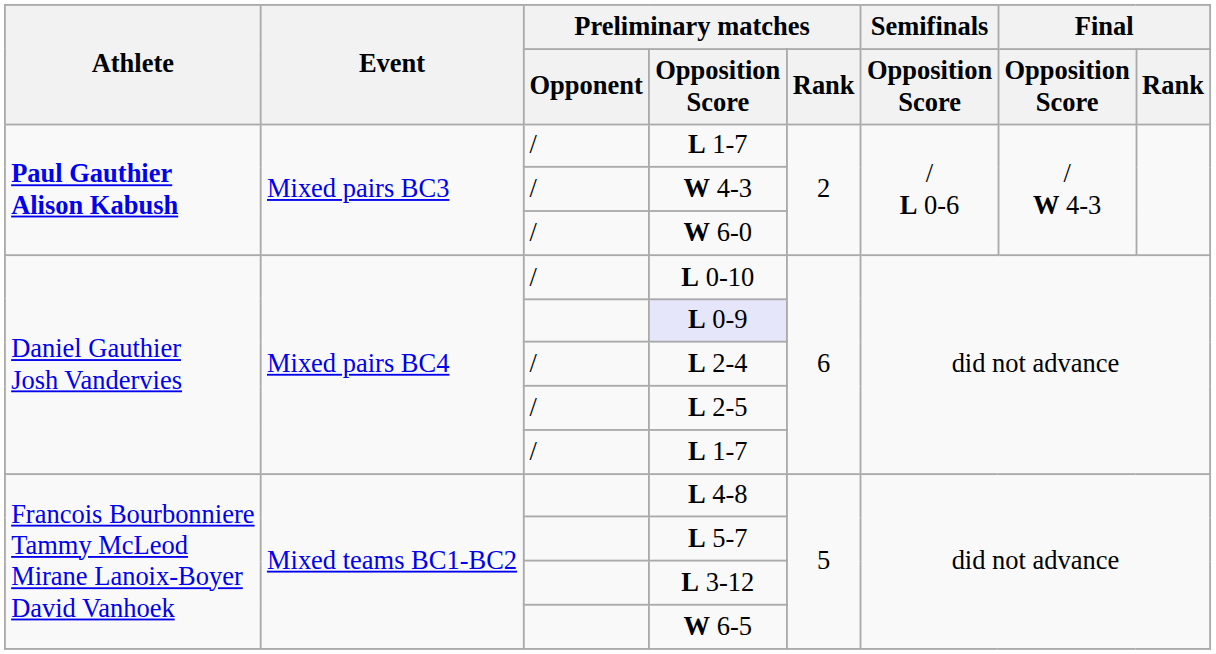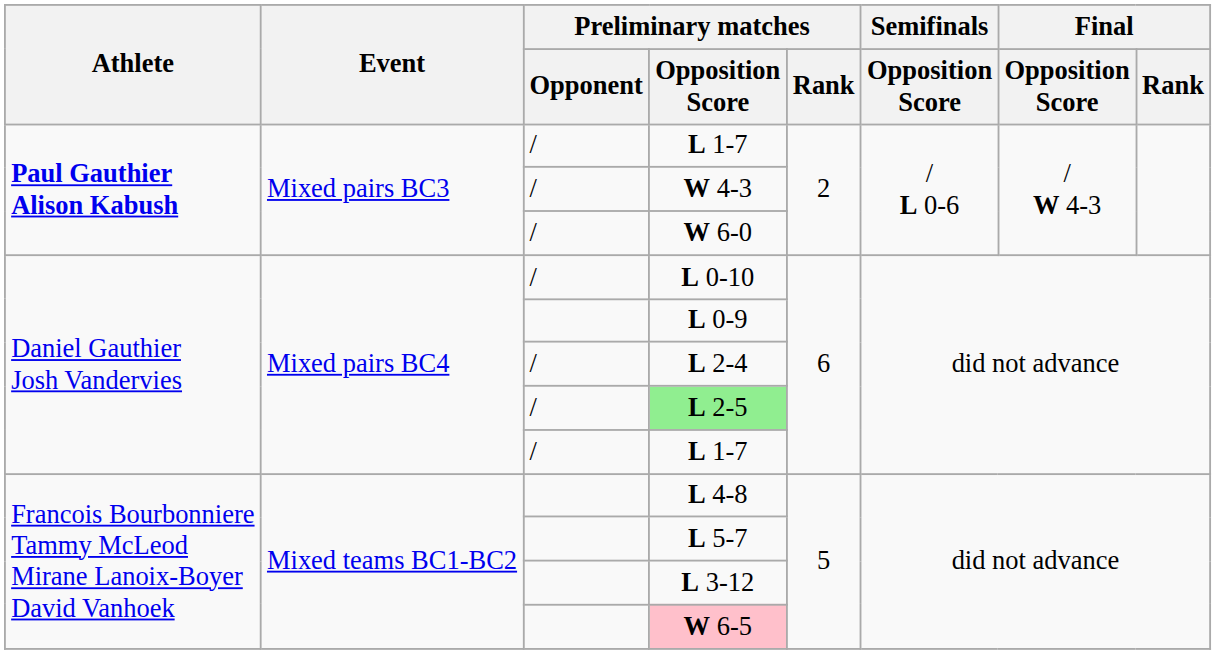(718, 320) lavender background -> (718, 320) no background
(718, 407) no background -> (718, 407) lightgreen background
(718, 626) no background -> (718, 626) pink background
